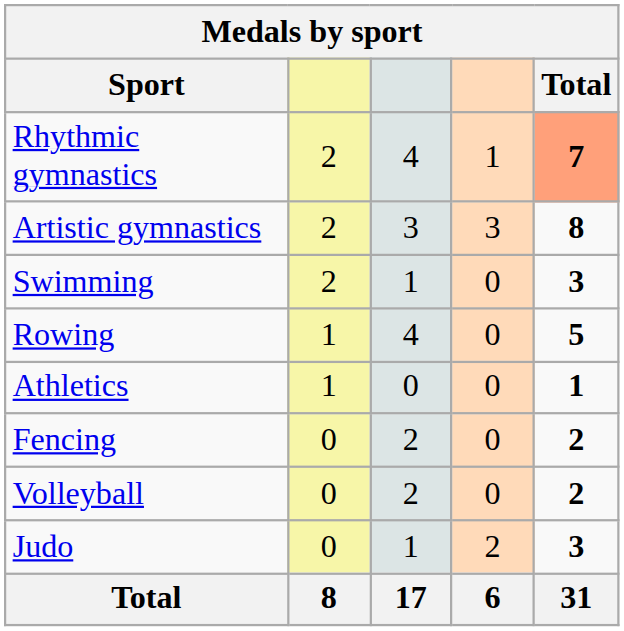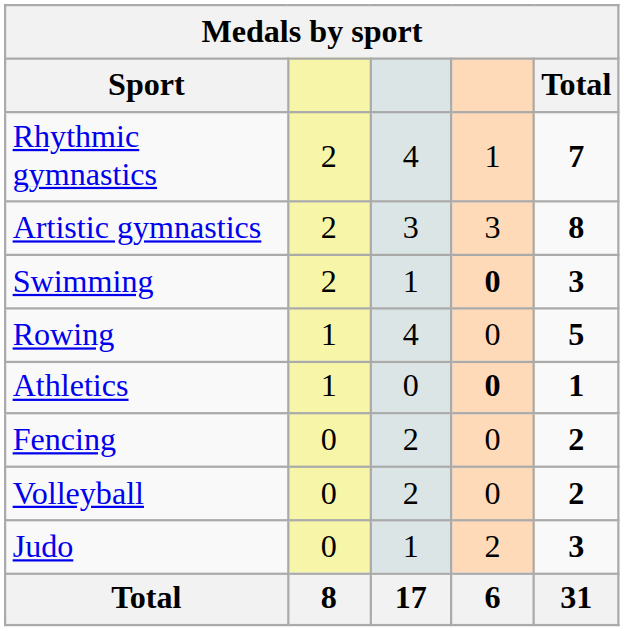(576, 156) lightsalmon background -> (576, 156) no background
(493, 281) normal -> (493, 281) bold
(493, 387) normal -> (493, 387) bold
